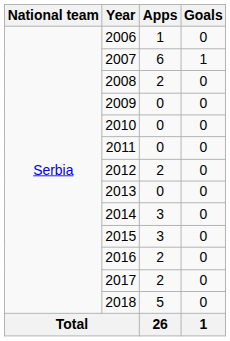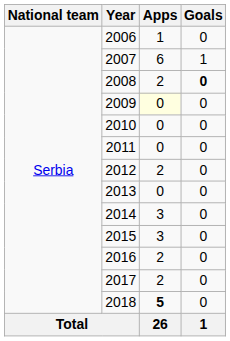(203, 81) normal -> (203, 81) bold
(160, 103) no background -> (160, 103) lightyellow background
(160, 302) normal -> (160, 302) bold
